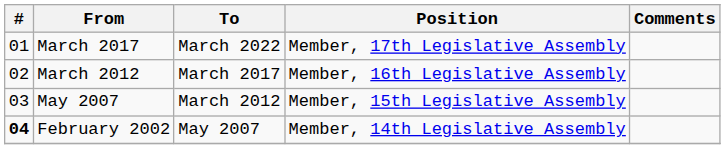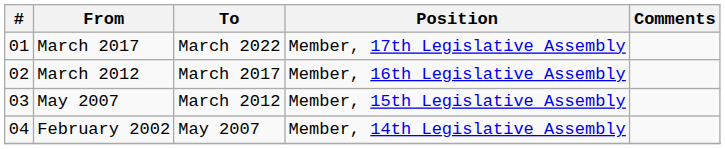(19, 130) bold -> (19, 130) normal
